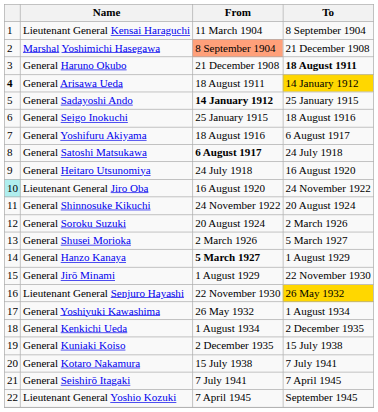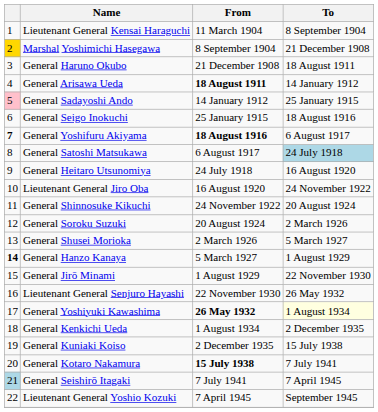(10, 48) no background -> (10, 48) gold background
(235, 48) lightsalmon background -> (235, 48) no background
(321, 65) bold -> (320, 65) normal
(10, 83) bold -> (10, 83) normal
(230, 83) normal -> (231, 83) bold
(322, 83) gold background -> (322, 83) no background
(10, 100) no background -> (10, 100) pink background
(234, 100) bold -> (232, 100) normal
(10, 135) normal -> (10, 135) bold
(230, 135) normal -> (231, 135) bold
(228, 153) bold -> (227, 153) normal
(314, 153) no background -> (314, 153) lightblue background
(12, 188) paleturquoise background -> (12, 188) no background
(12, 258) normal -> (12, 258) bold
(228, 258) bold -> (226, 258) normal
(315, 293) gold background -> (315, 293) no background
(225, 310) normal -> (225, 310) bold
(318, 310) no background -> (318, 310) lightyellow background
(224, 363) normal -> (225, 363) bold
(12, 380) no background -> (12, 380) lightblue background
